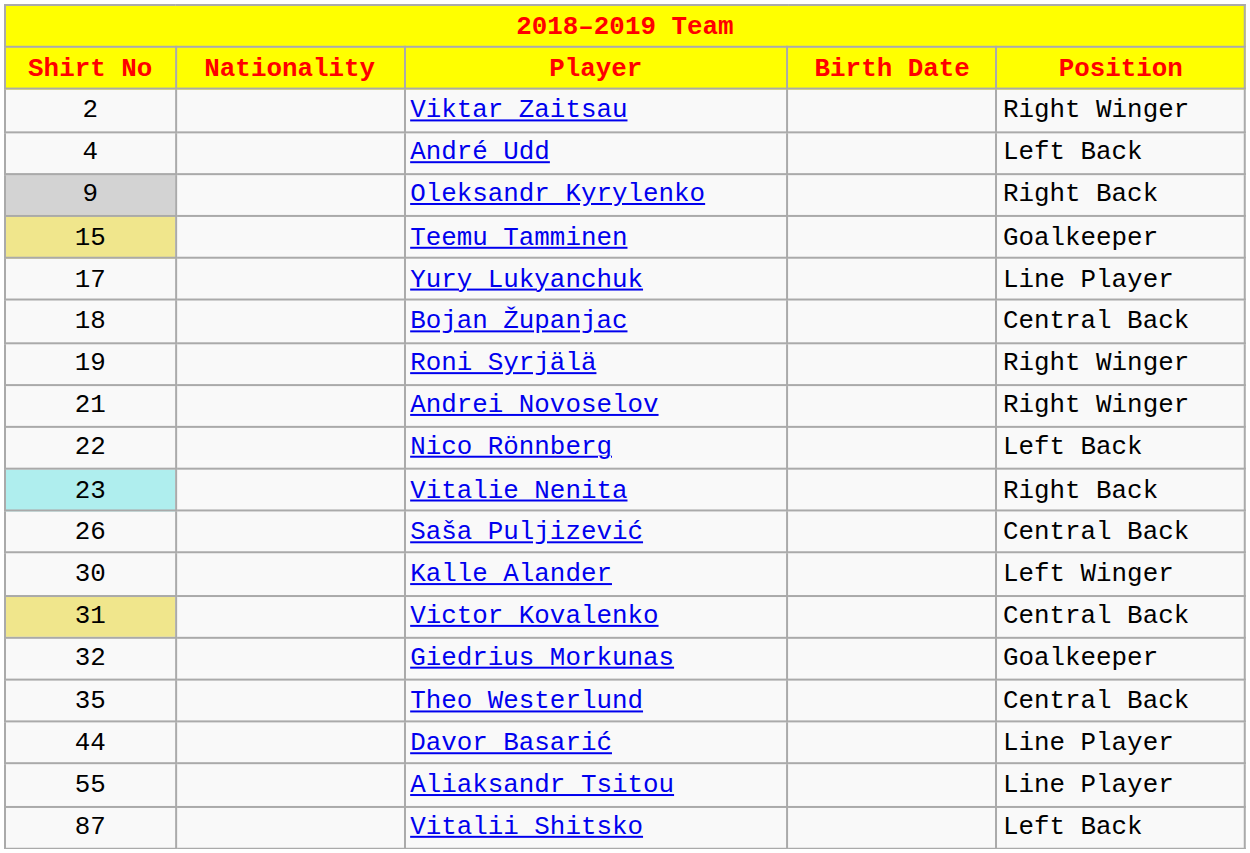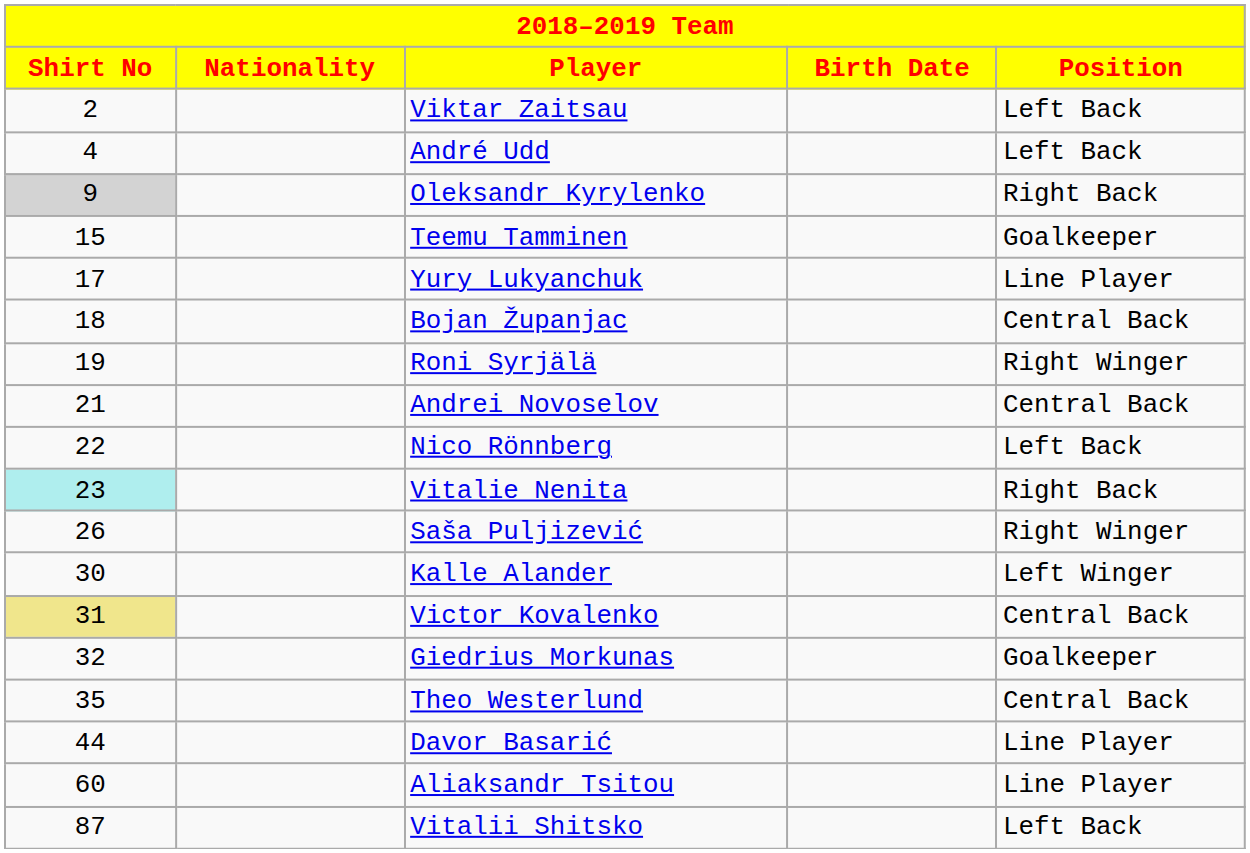(1096, 110) Right Winger -> (1073, 110) Left Back
(90, 237) khaki background -> (90, 237) no background
(1096, 406) Right Winger -> (1096, 406) Central Back
(1096, 532) Central Back -> (1096, 532) Right Winger
(90, 785) 55 -> (90, 785) 60
